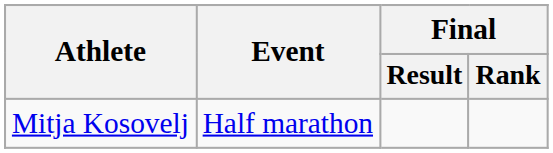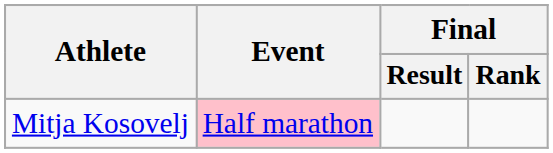(288, 123) no background -> (288, 123) pink background
